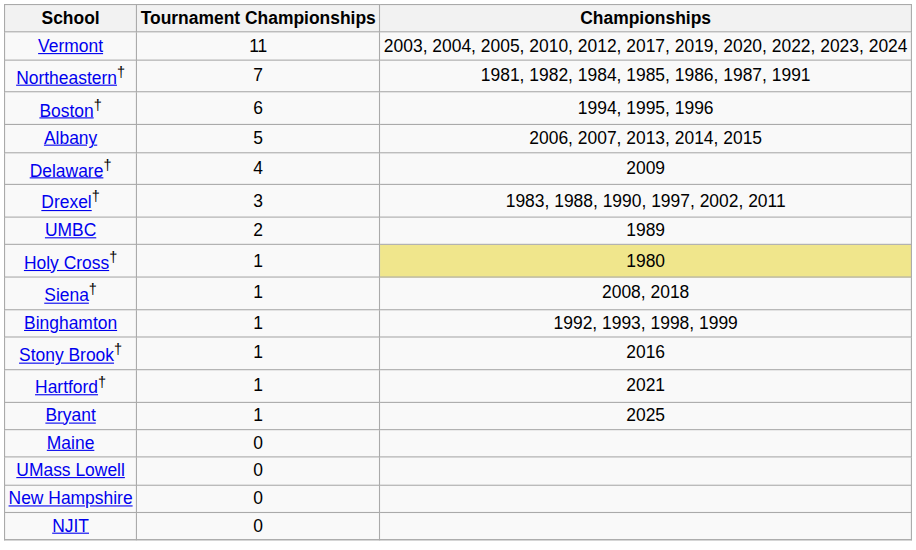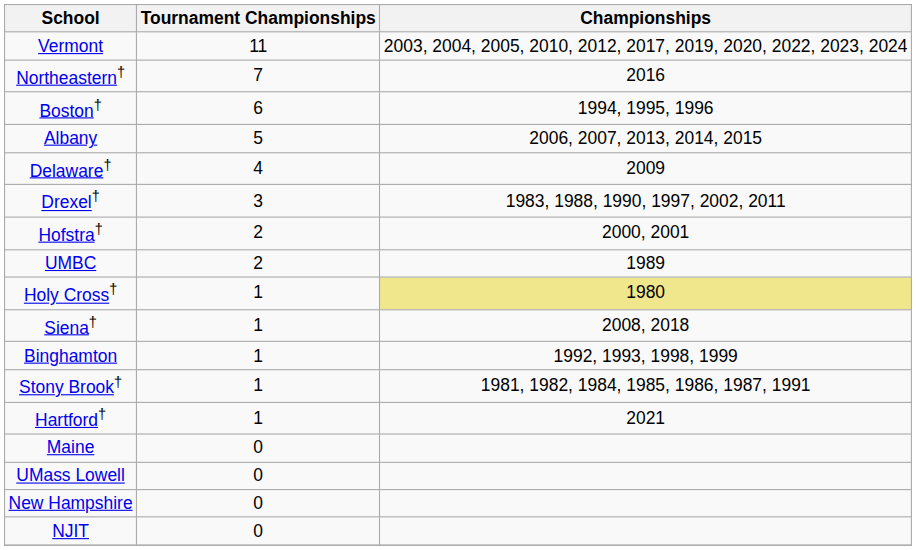(646, 75) 1981, 1982, 1984, 1985, 1986, 1987, 1991 -> (646, 75) 2016
+ row: (71, 233)
(646, 353) 2016 -> (646, 385) 1981, 1982, 1984, 1985, 1986, 1987, 1991
- row: (71, 415)
